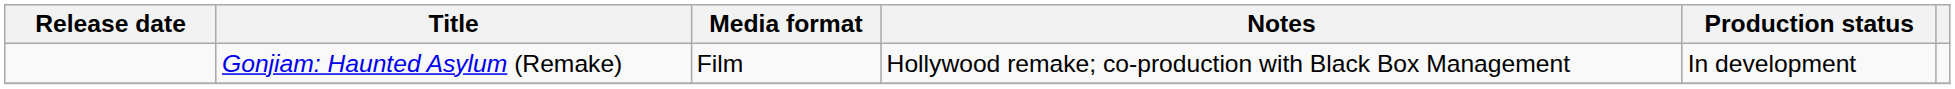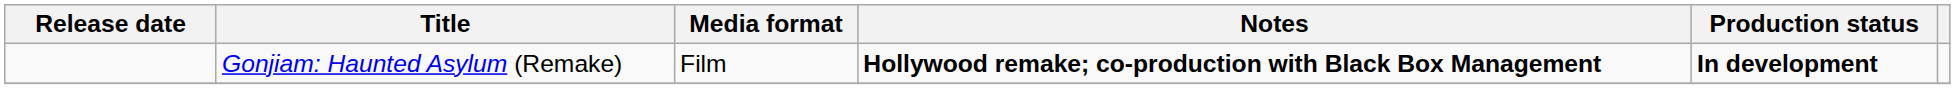(1228, 63) normal -> (1232, 63) bold
(1772, 63) normal -> (1787, 63) bold
